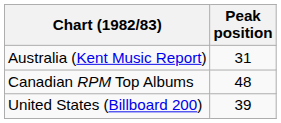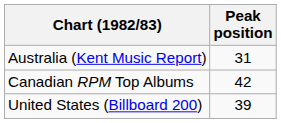(243, 81) 48 -> (243, 81) 42
